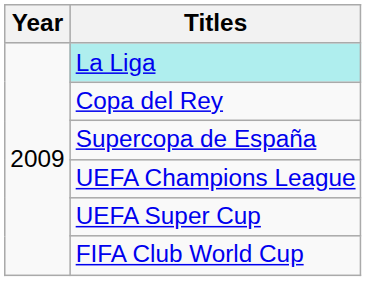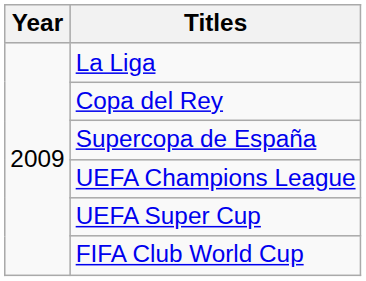(116, 62) paleturquoise background -> (116, 62) no background
